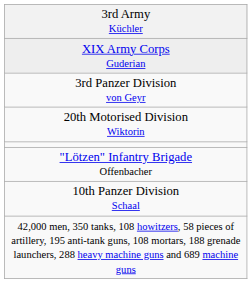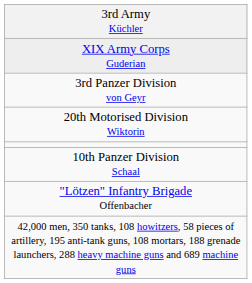(126, 164) "Lötzen" Infantry Brigade Offenbacher -> (126, 164) 10th Panzer Division Schaal
(126, 198) 10th Panzer Division Schaal -> (126, 198) "Lötzen" Infantry Brigade Offenbacher
